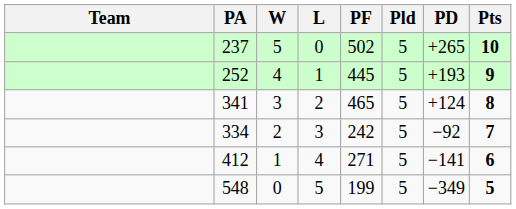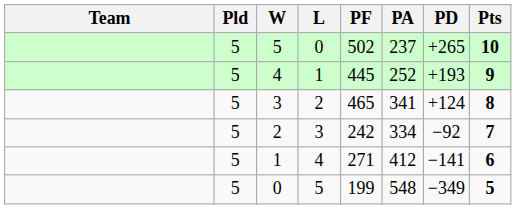columns swapped: (403, 18) <-> (235, 18)
